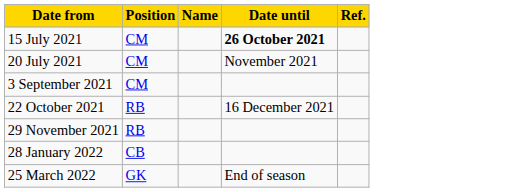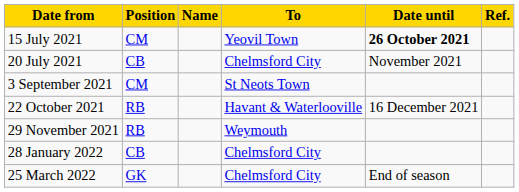+ column: (293, 15)
(137, 61) CM -> (135, 61) CB
